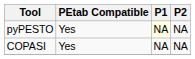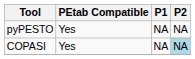(161, 29) lightyellow background -> (161, 29) no background
(180, 46) no background -> (180, 46) lightblue background
